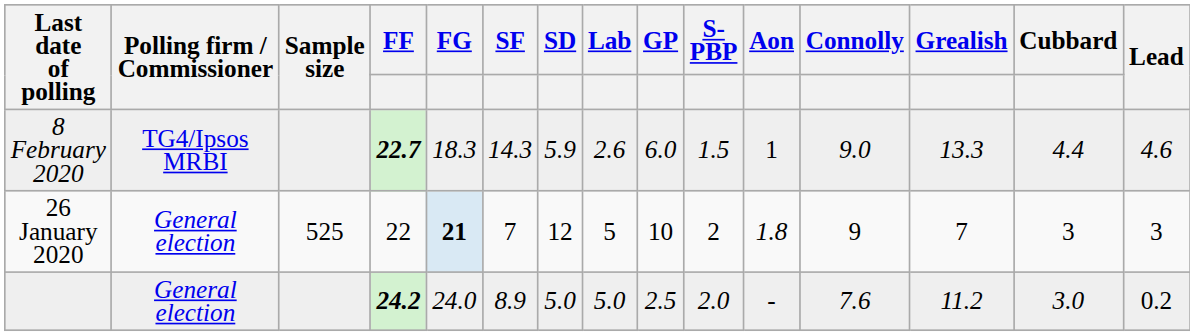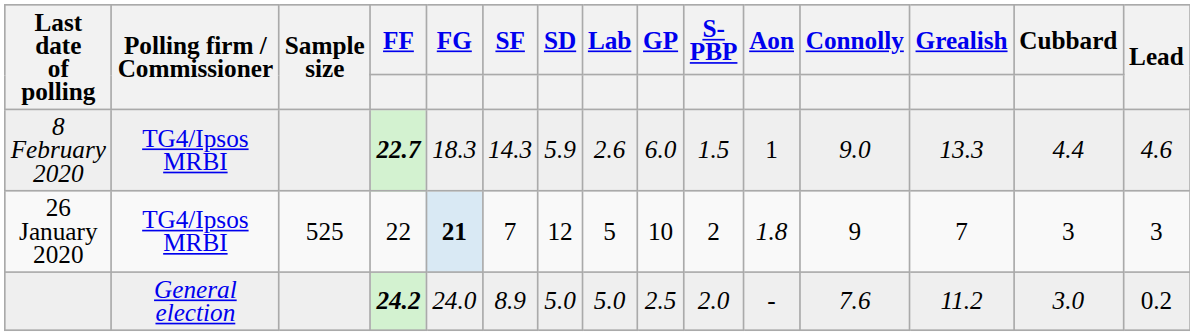(195, 231) General election -> (195, 231) TG4/Ipsos MRBI
